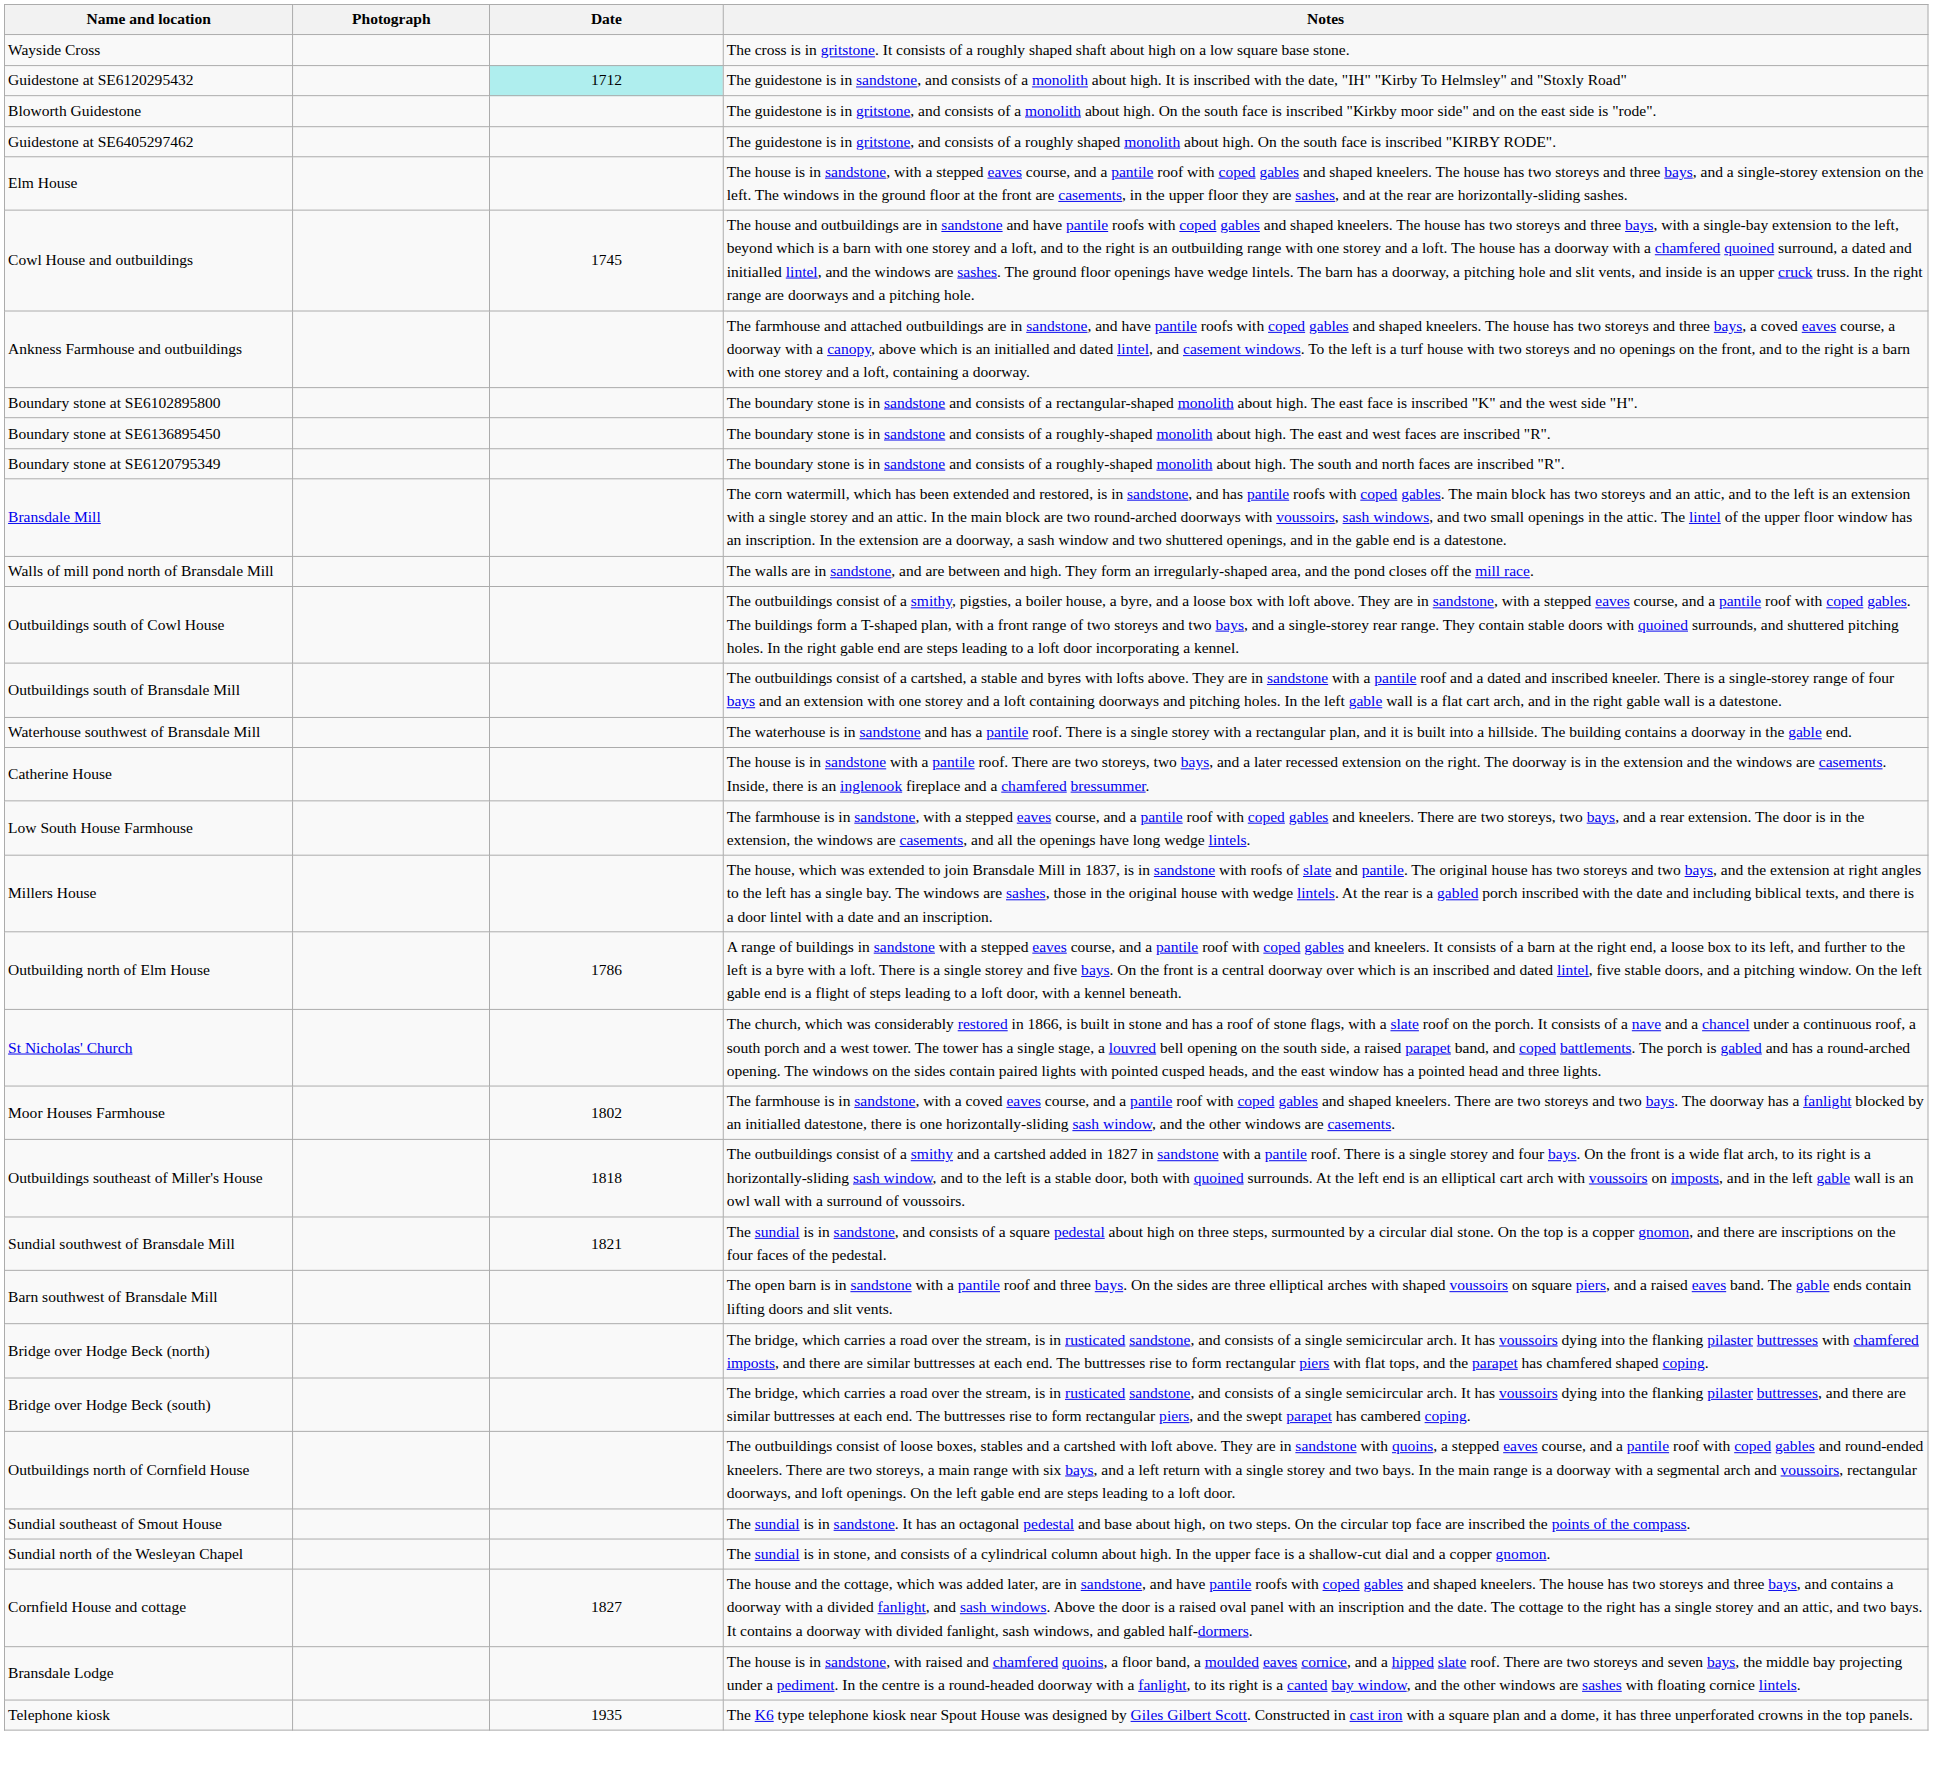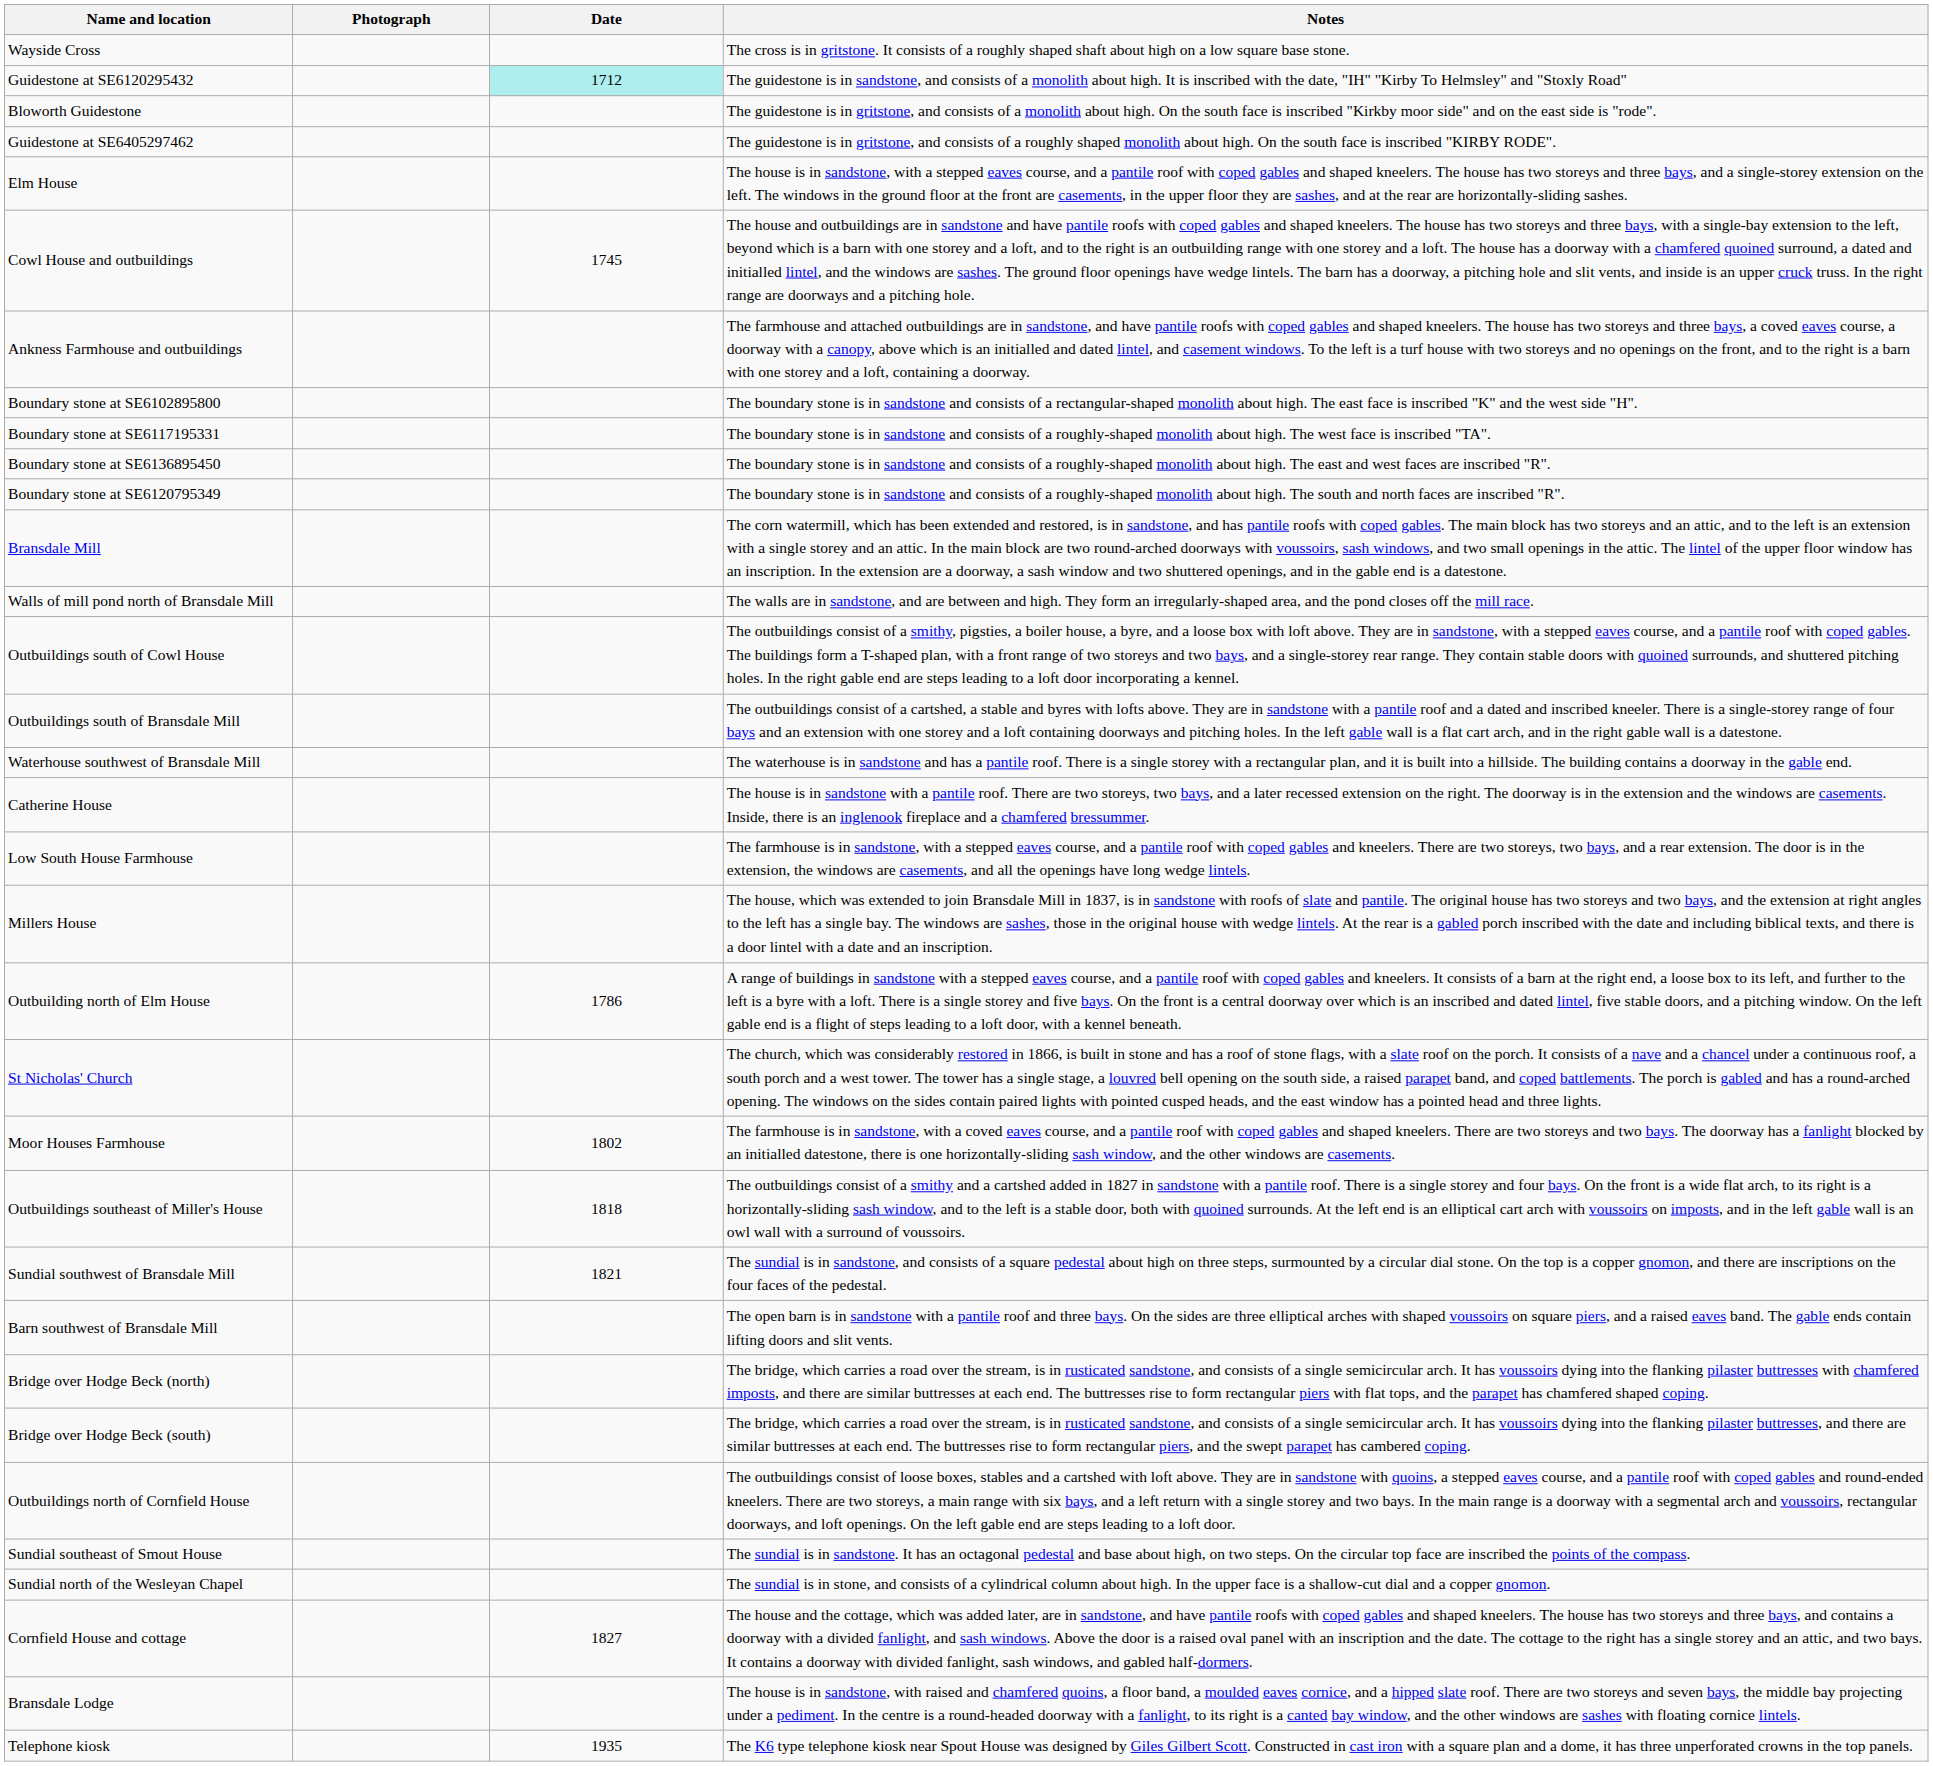+ row: (114, 433)
